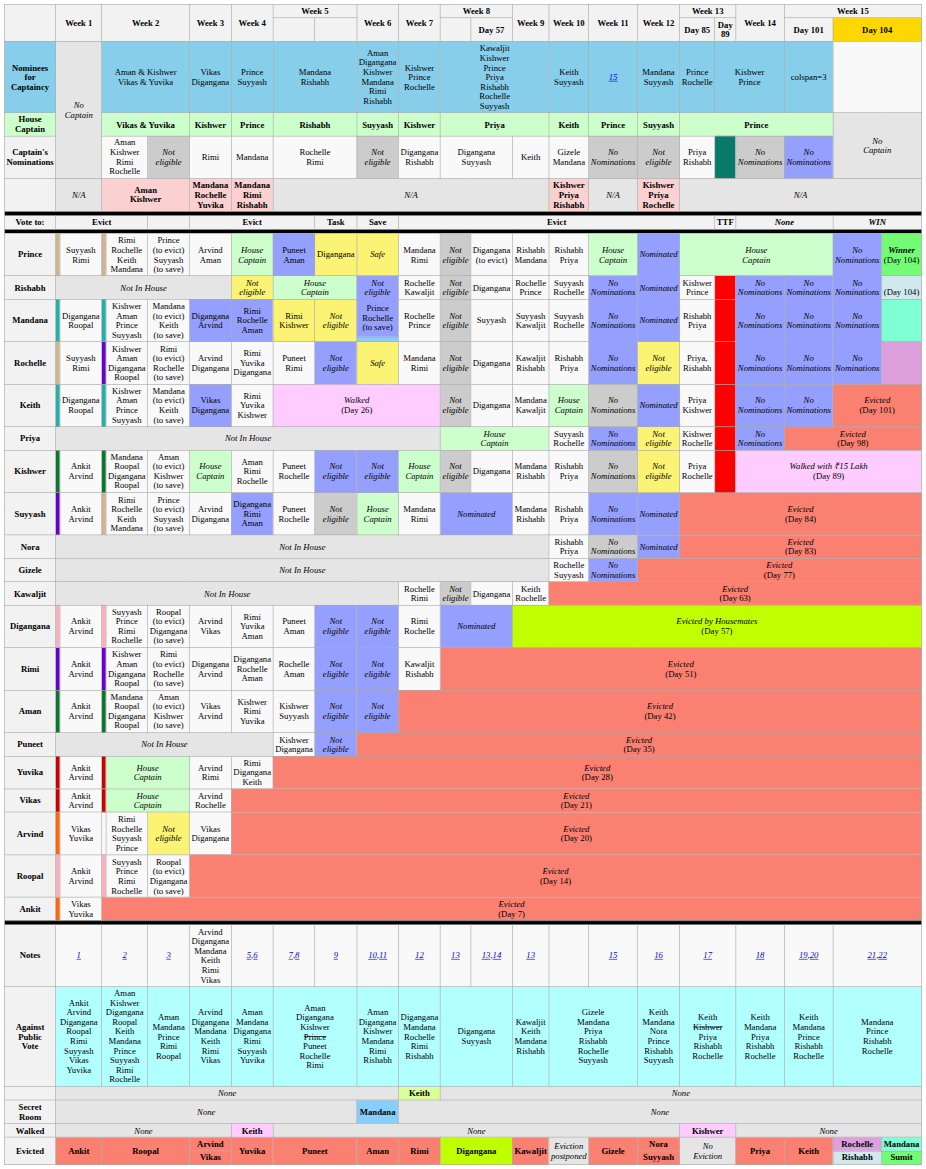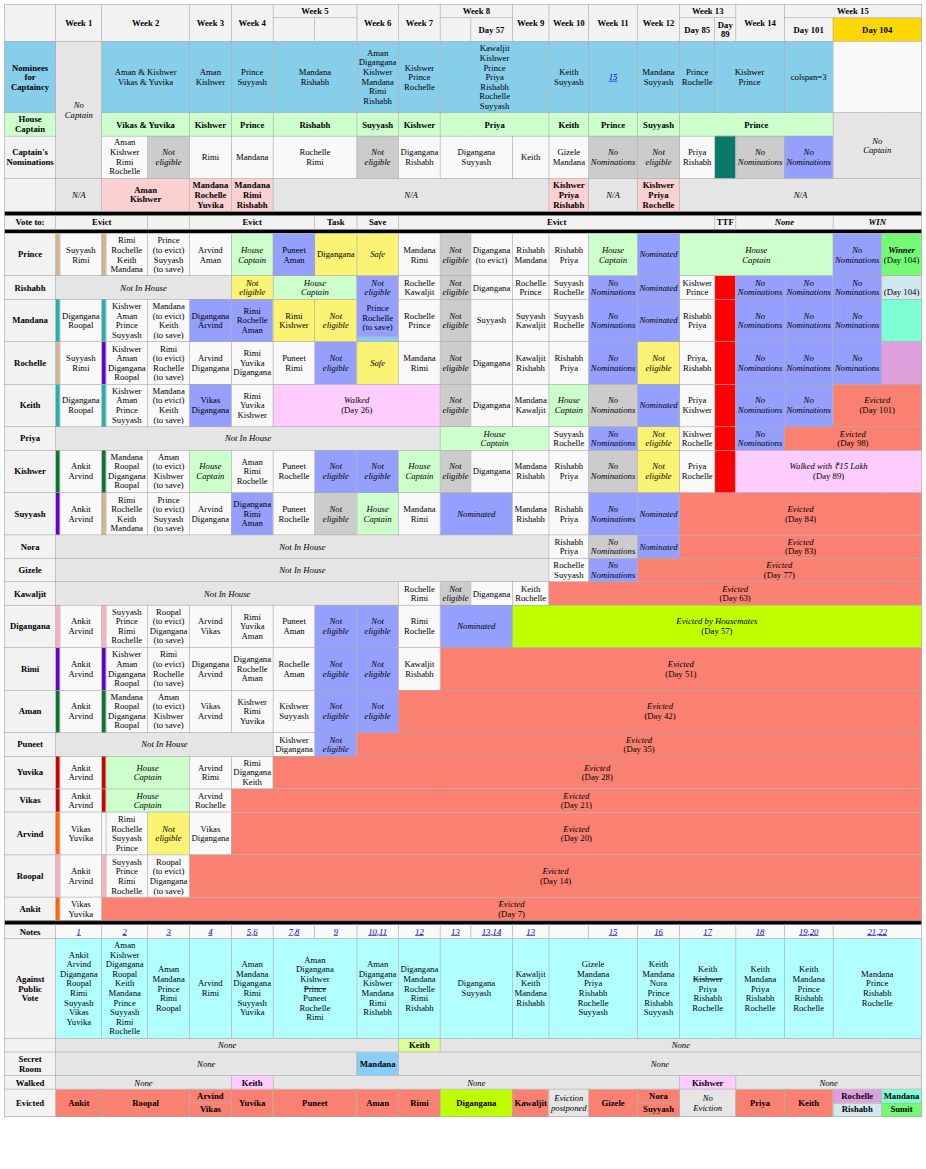(210, 77) Vikas Digangana -> (210, 77) Aman Kishwer
(210, 955) Arvind Digangana Mandana Keith Rimi Vikas -> (210, 931) 4
(210, 1036) Arvind Digangana Mandana Keith Rimi Vikas -> (210, 988) Arvind Rimi
